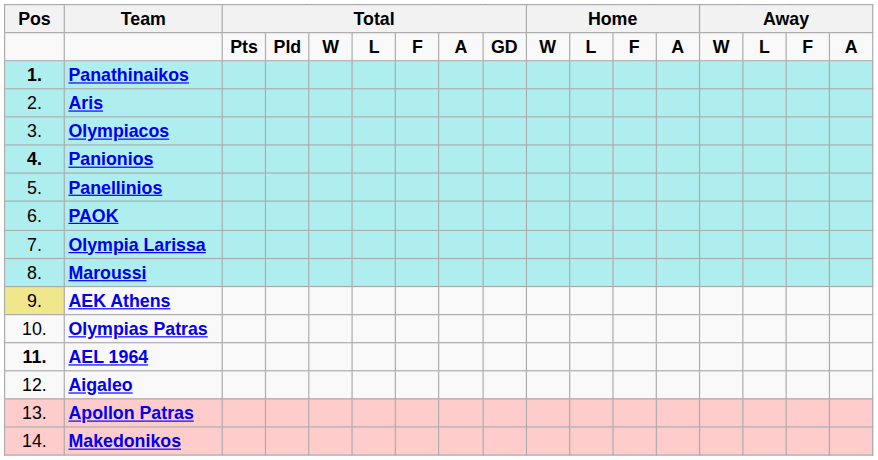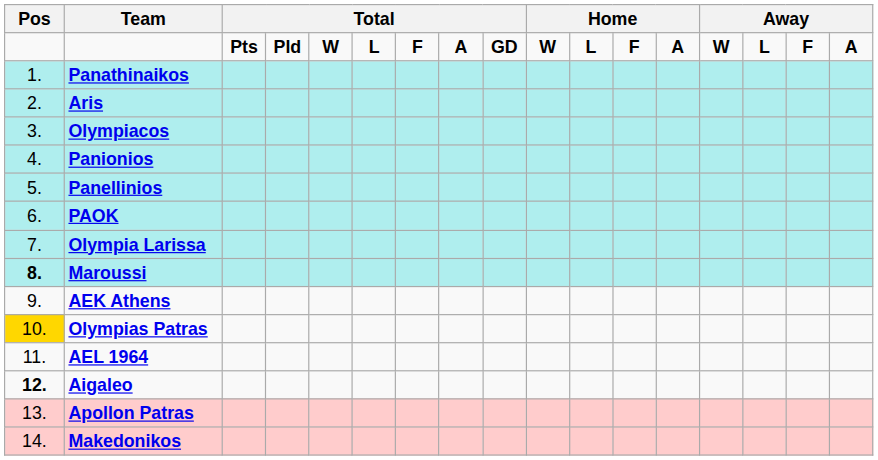(34, 75) bold -> (34, 75) normal
(34, 160) bold -> (34, 160) normal
(34, 272) normal -> (34, 272) bold
(34, 300) khaki background -> (34, 300) no background
(34, 329) no background -> (34, 329) gold background
(34, 357) bold -> (34, 357) normal
(34, 385) normal -> (34, 385) bold
